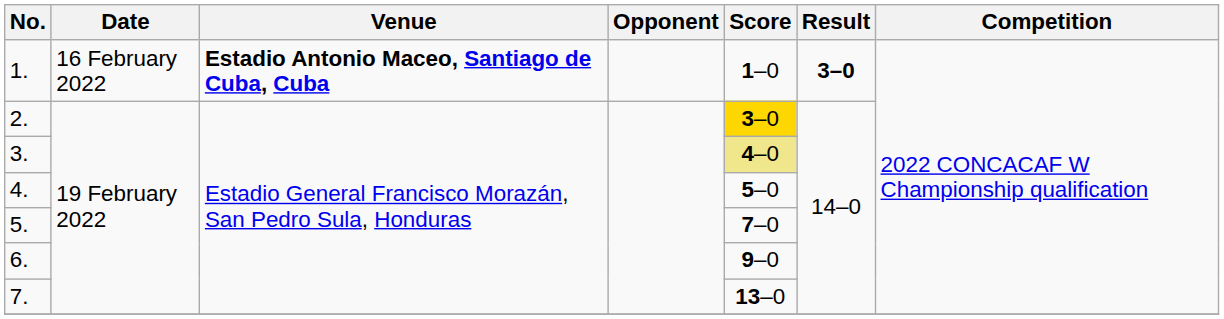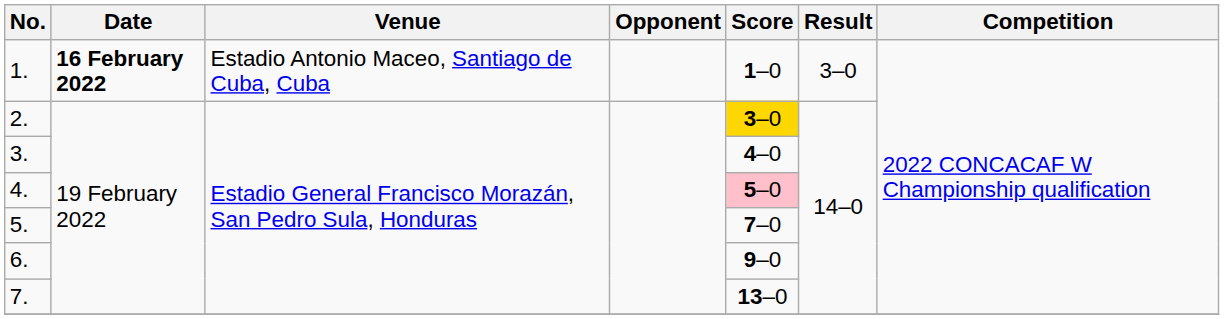(117, 70) normal -> (120, 70) bold
(398, 70) bold -> (391, 70) normal
(836, 70) bold -> (838, 70) normal
(760, 154) khaki background -> (762, 154) no background
(760, 189) no background -> (762, 189) pink background
